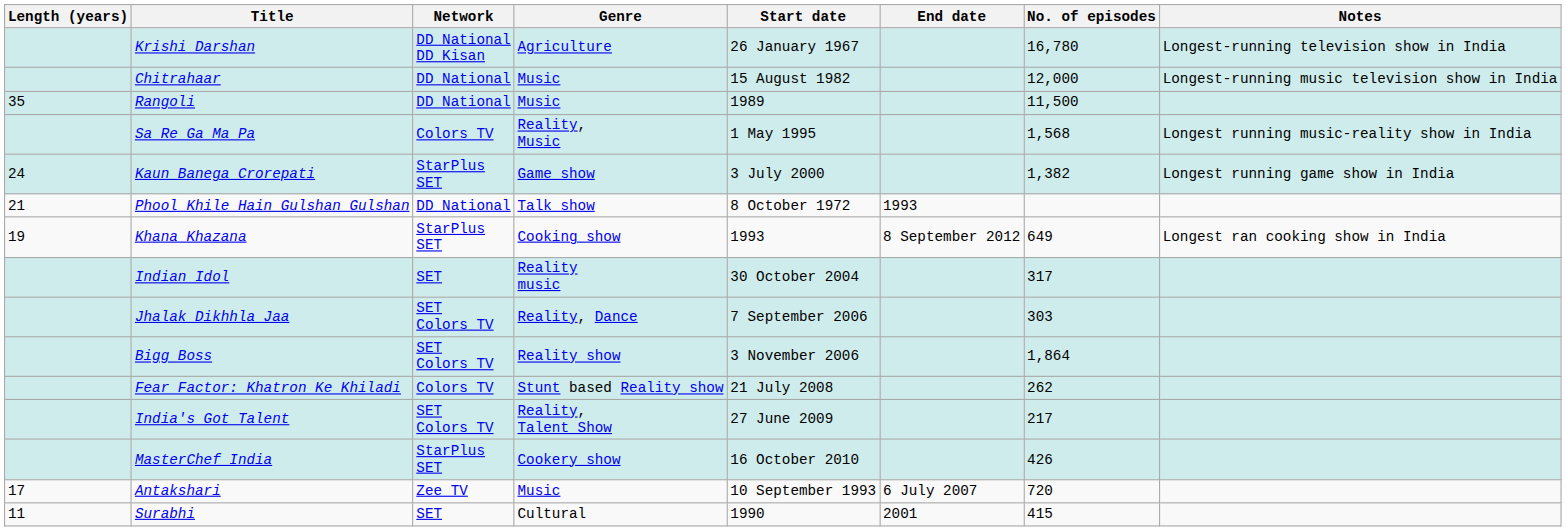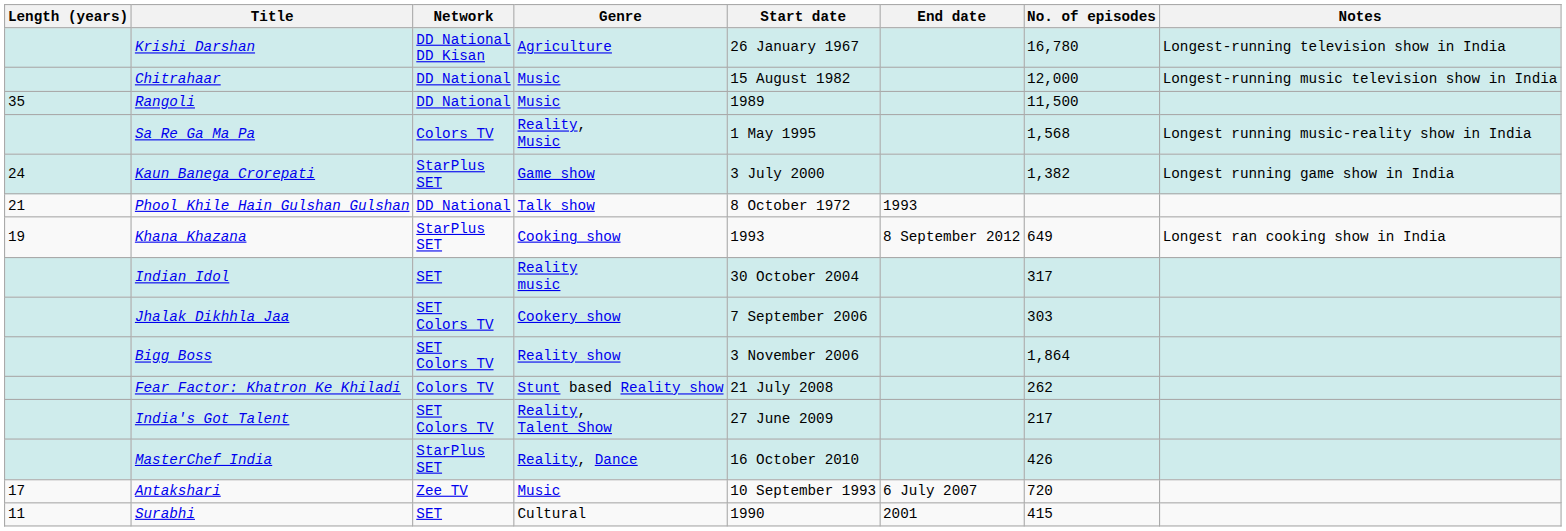(578, 317) Reality, Dance -> (569, 317) Cookery show
(569, 459) Cookery show -> (578, 459) Reality, Dance
